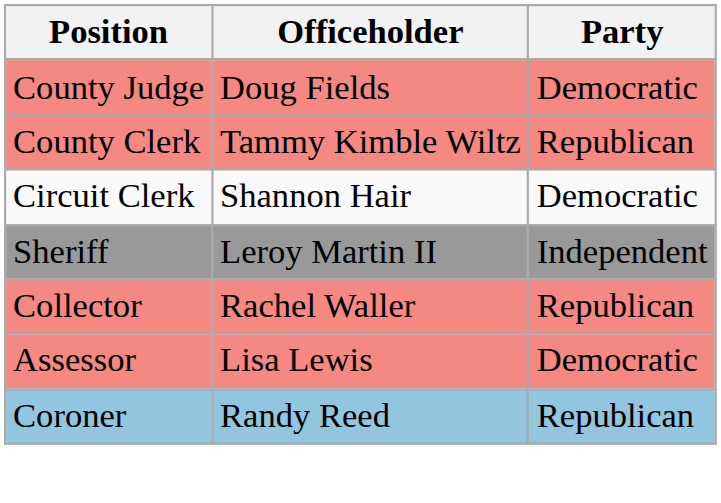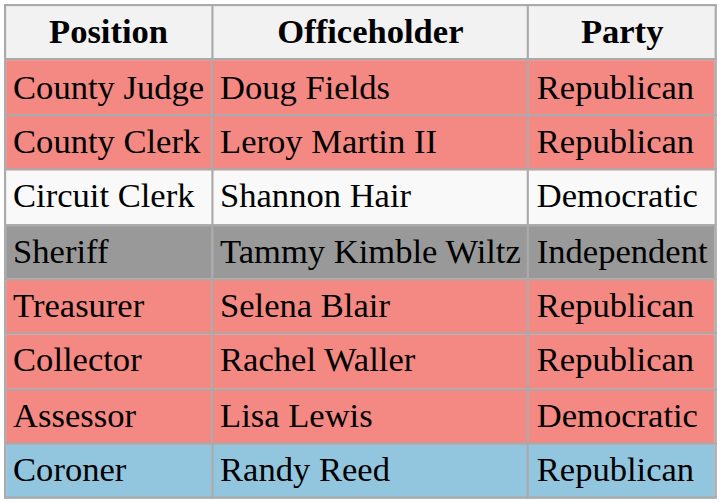(617, 86) Democratic -> (615, 86) Republican
(370, 141) Tammy Kimble Wiltz -> (328, 141) Leroy Martin II
(328, 251) Leroy Martin II -> (370, 251) Tammy Kimble Wiltz
+ row: (79, 305)
